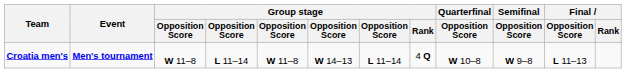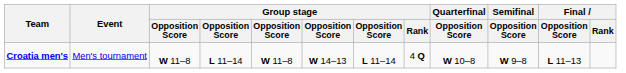(112, 56) bold -> (110, 56) normal
